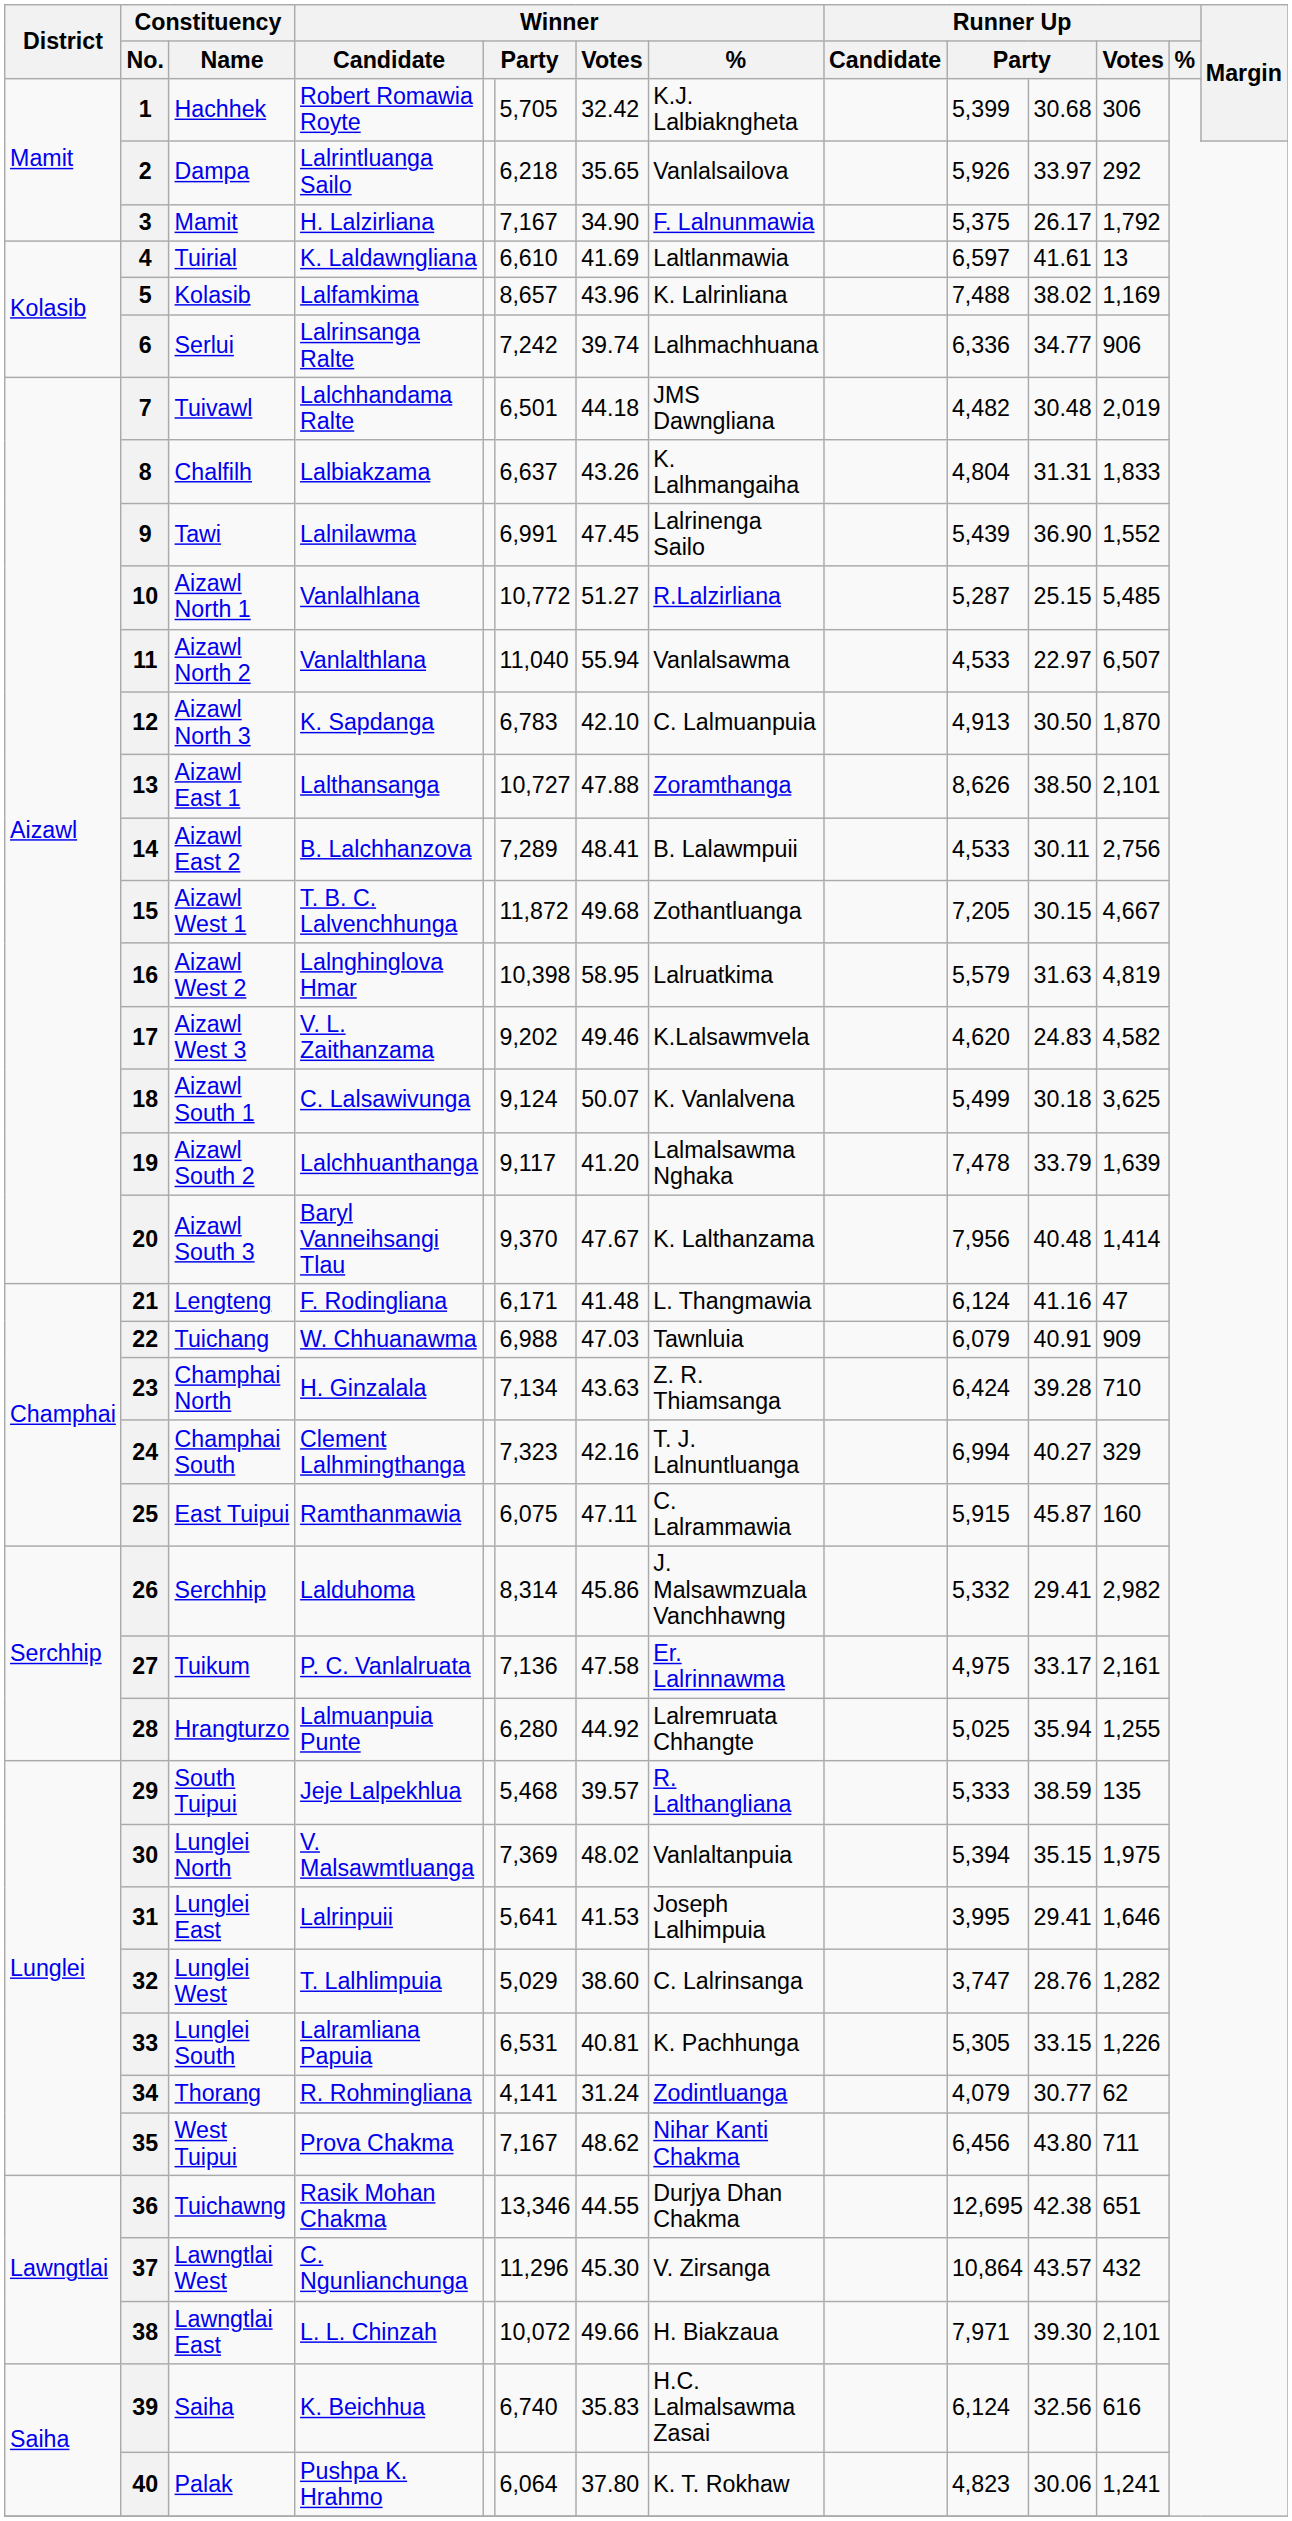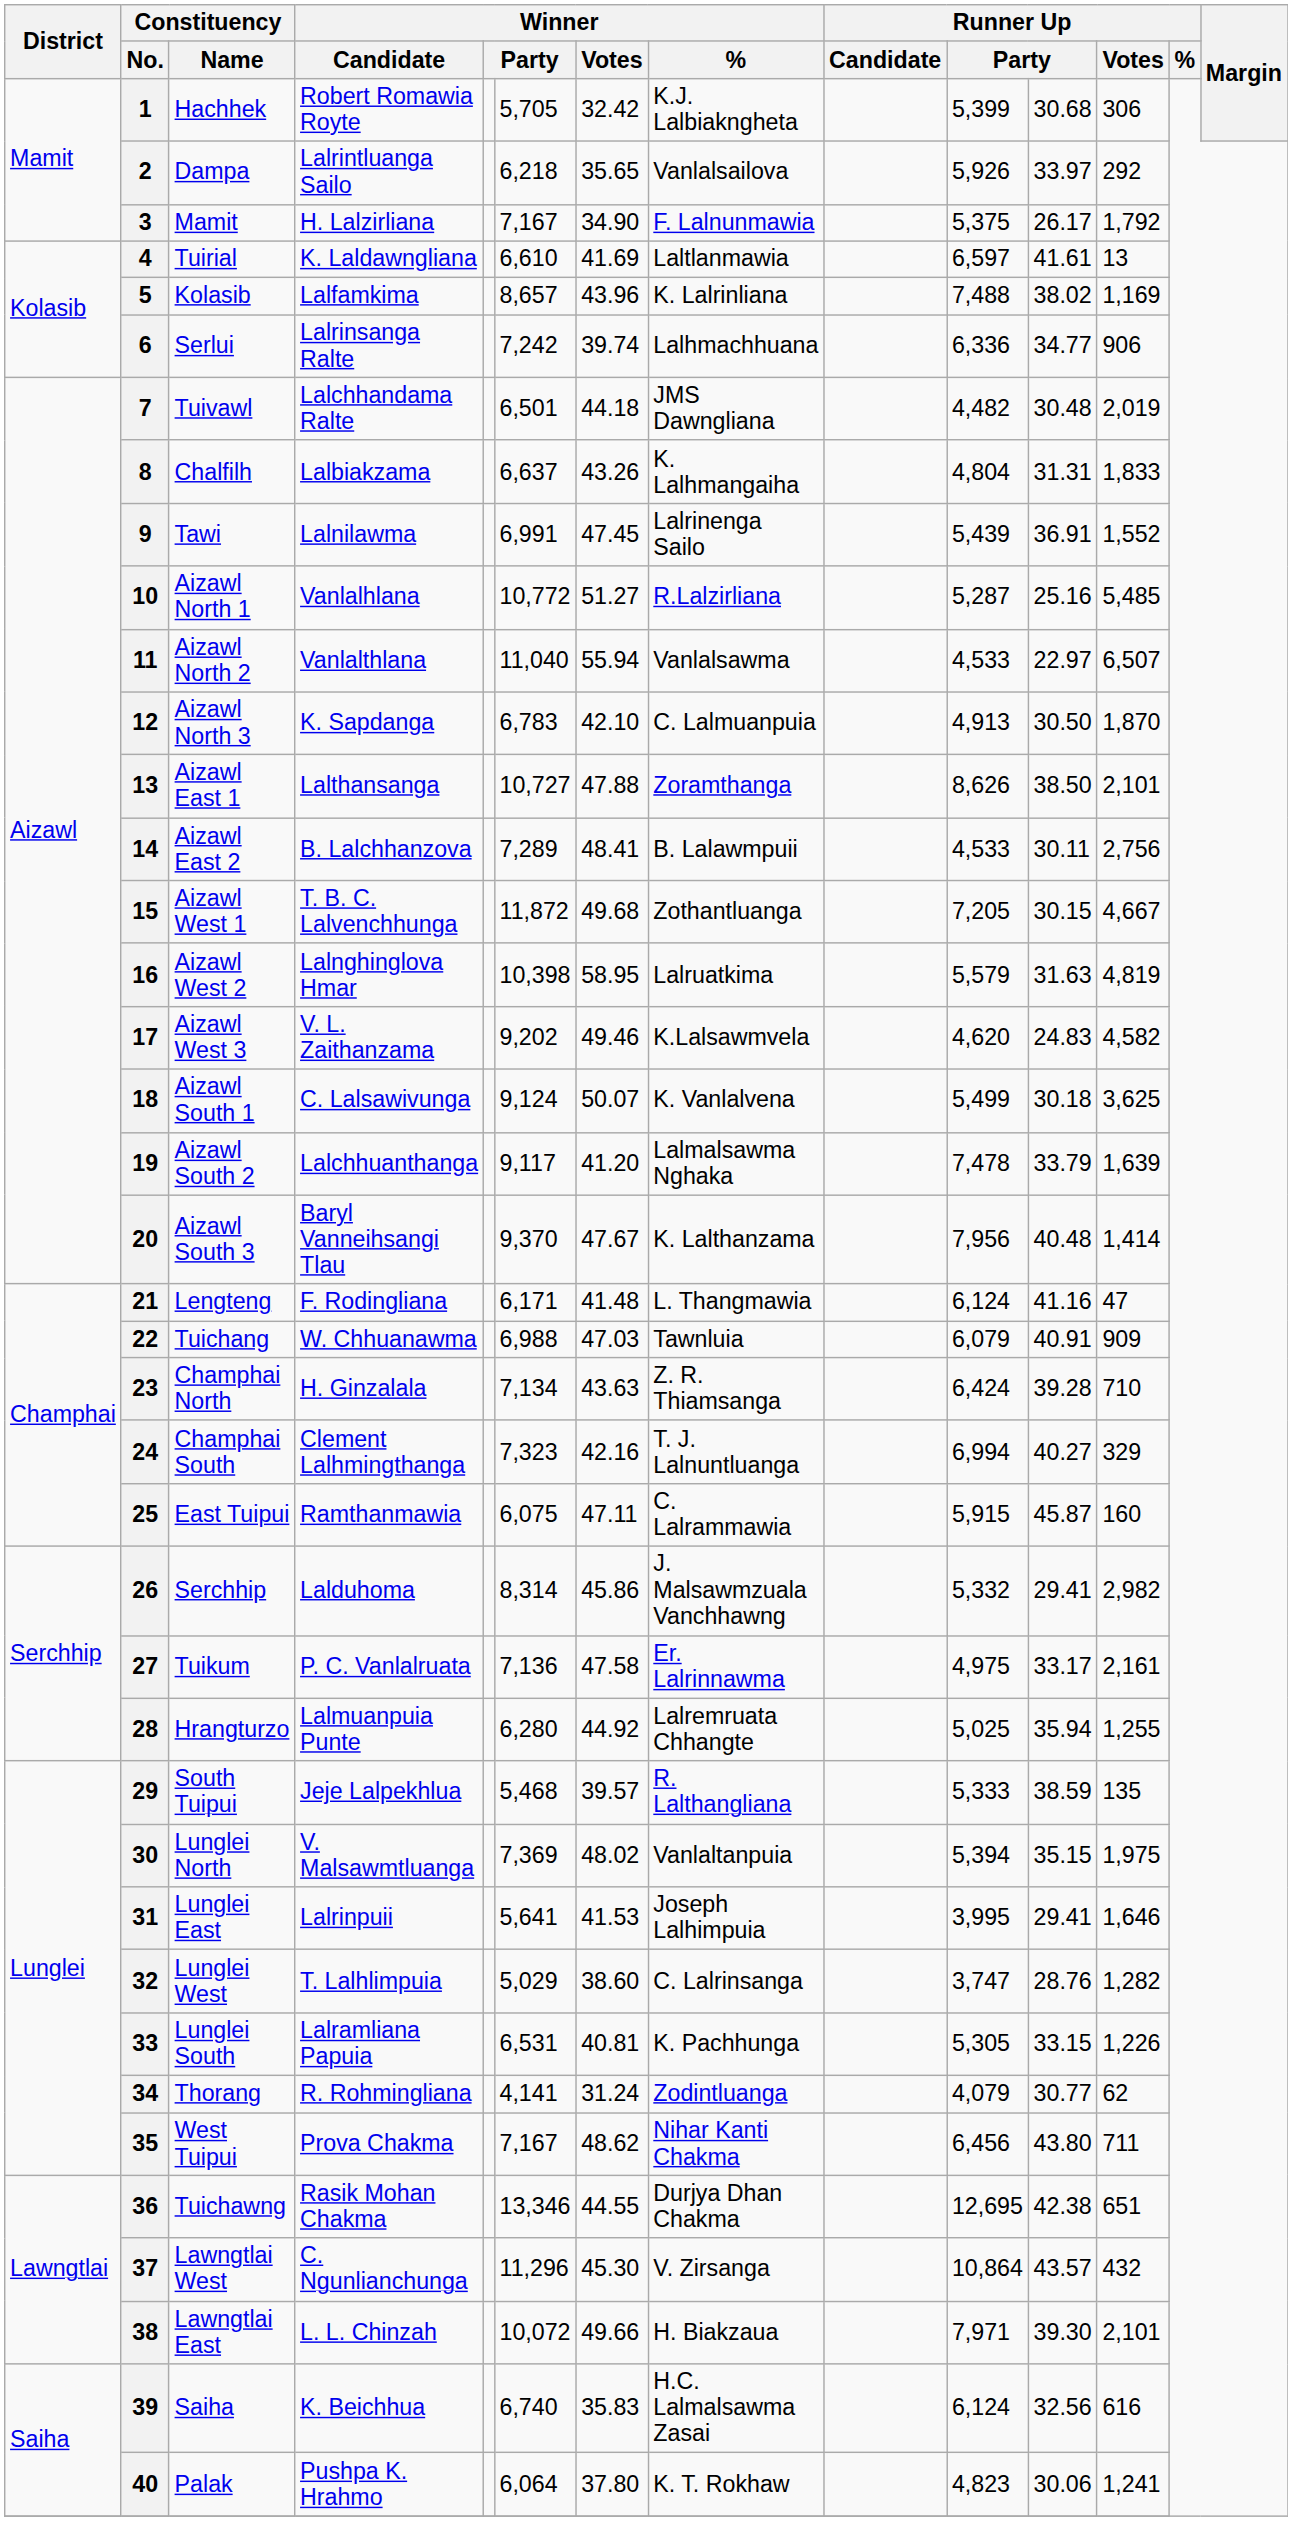(1063, 534) 36.90 -> (1063, 534) 36.91
(1063, 597) 25.15 -> (1063, 597) 25.16
